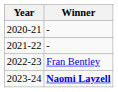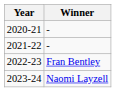(78, 78) bold -> (77, 78) normal
